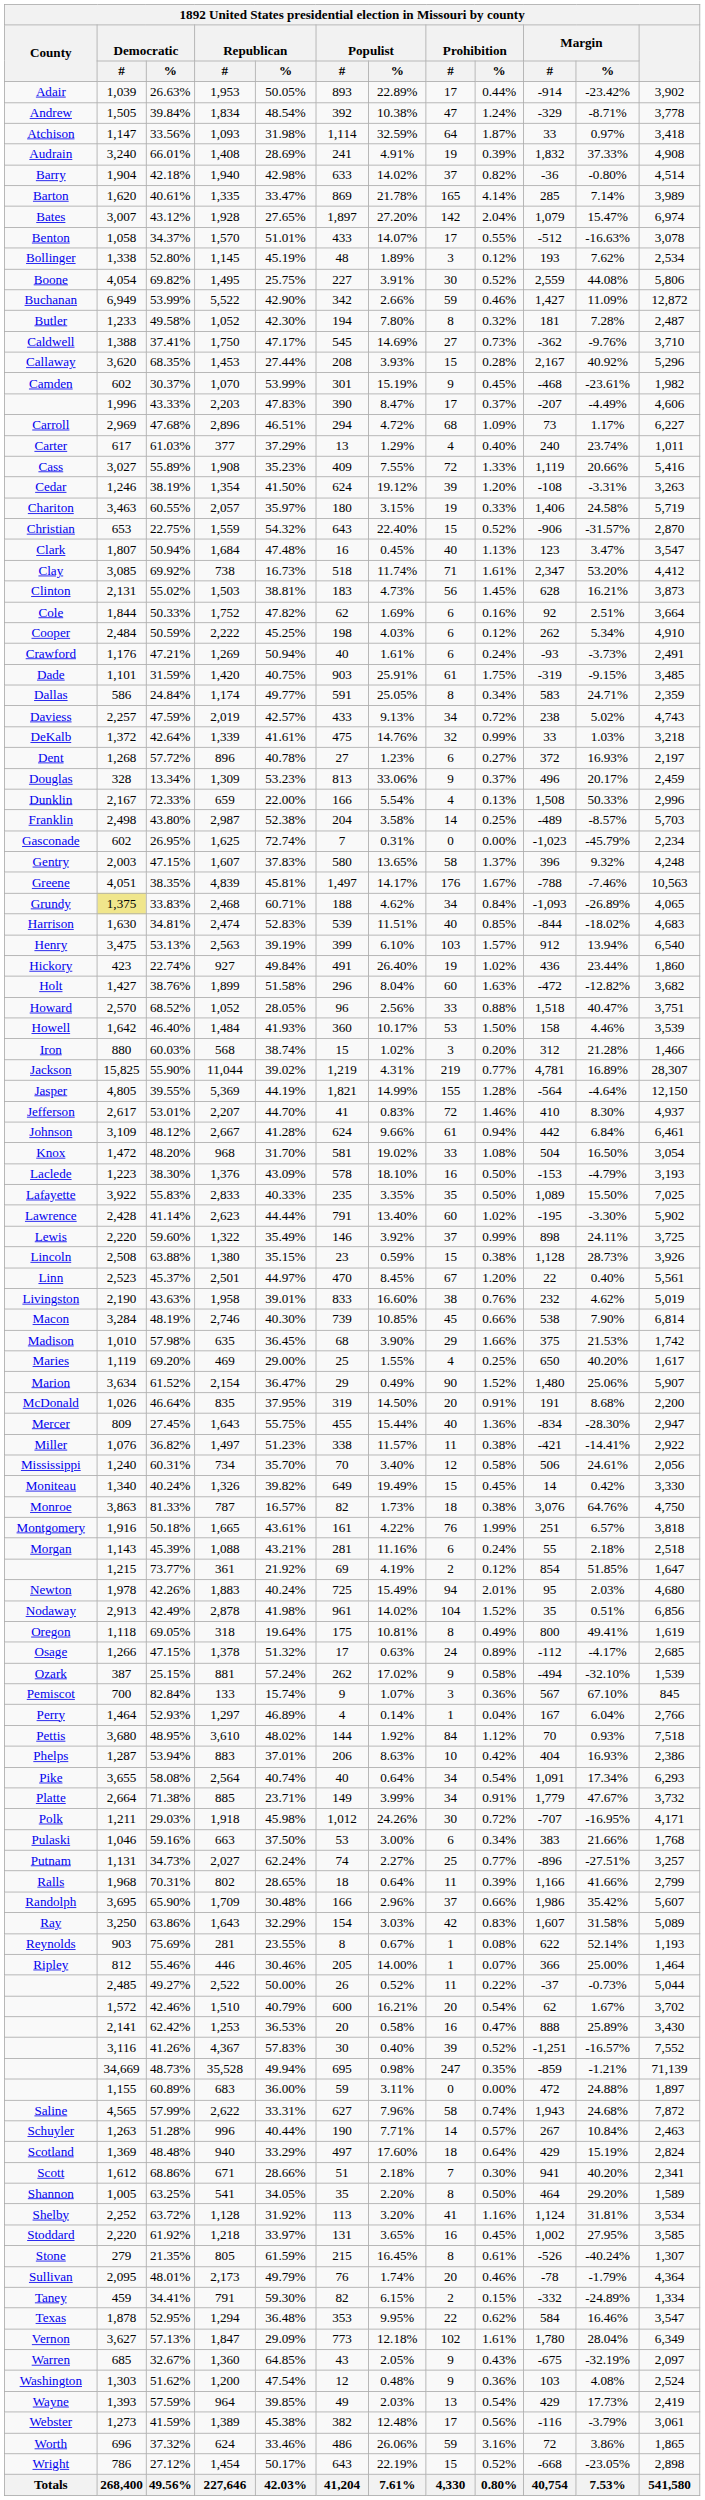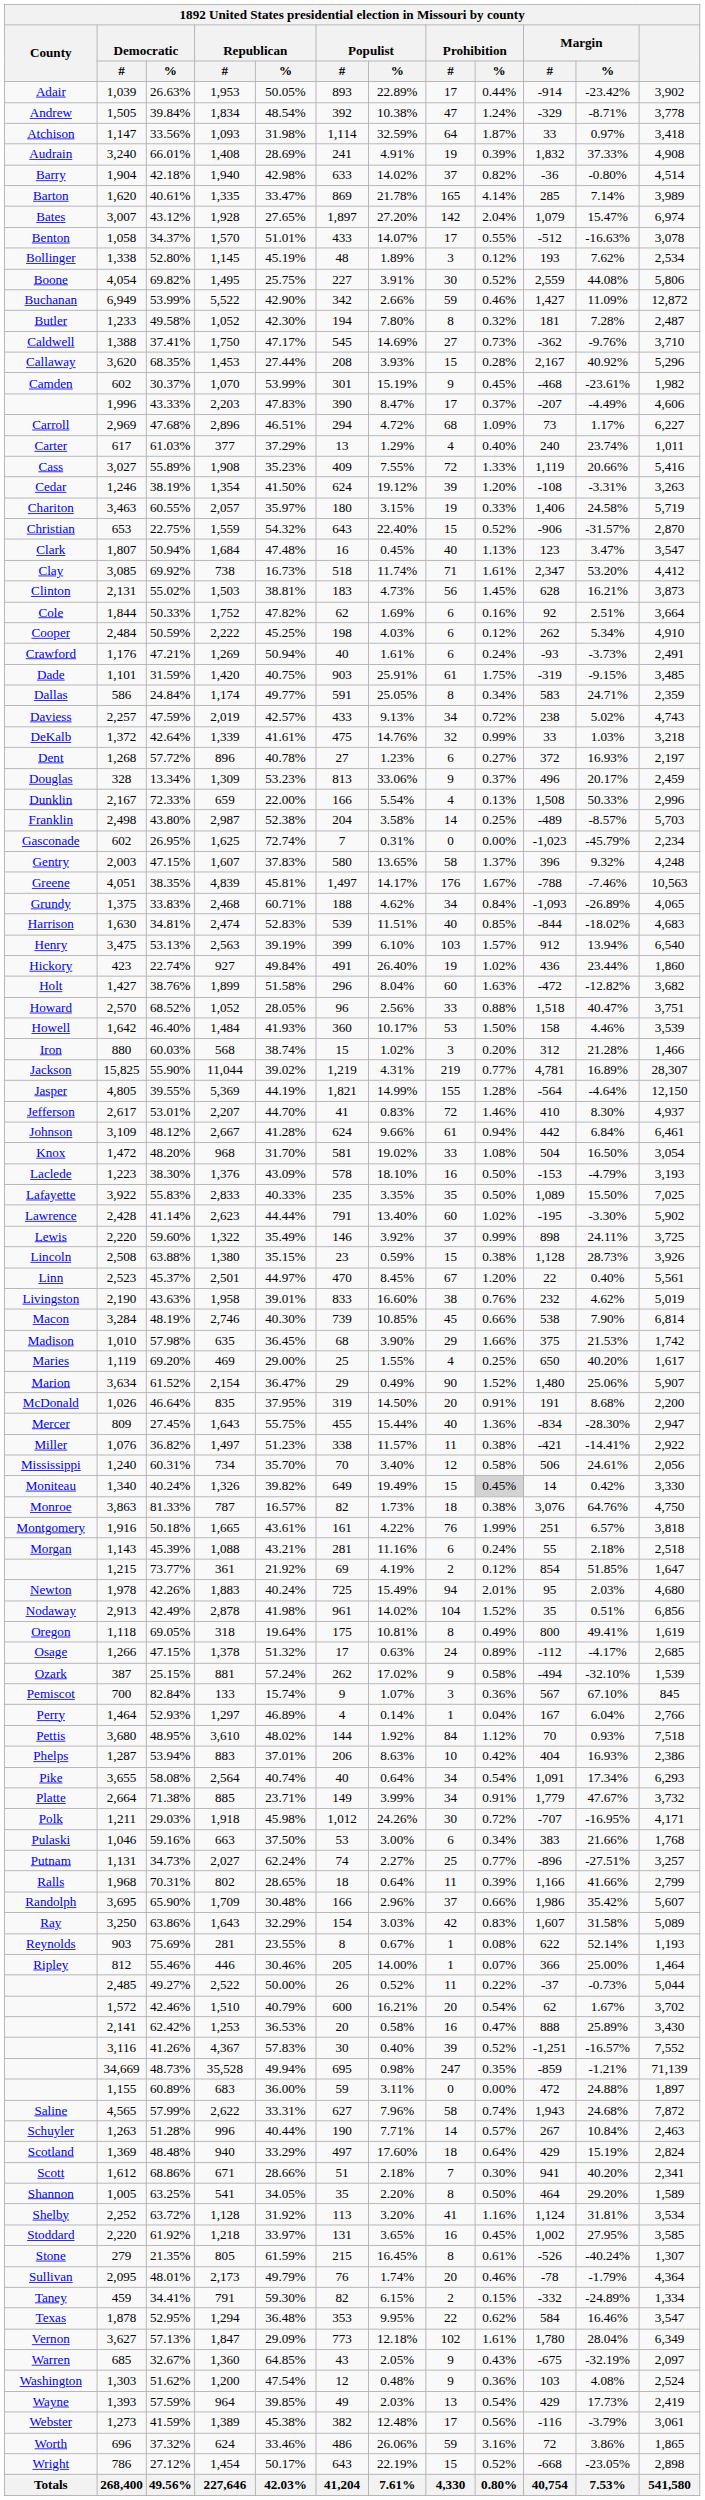(122, 903) khaki background -> (122, 903) no background
(499, 1486) no background -> (499, 1486) lightgrey background
